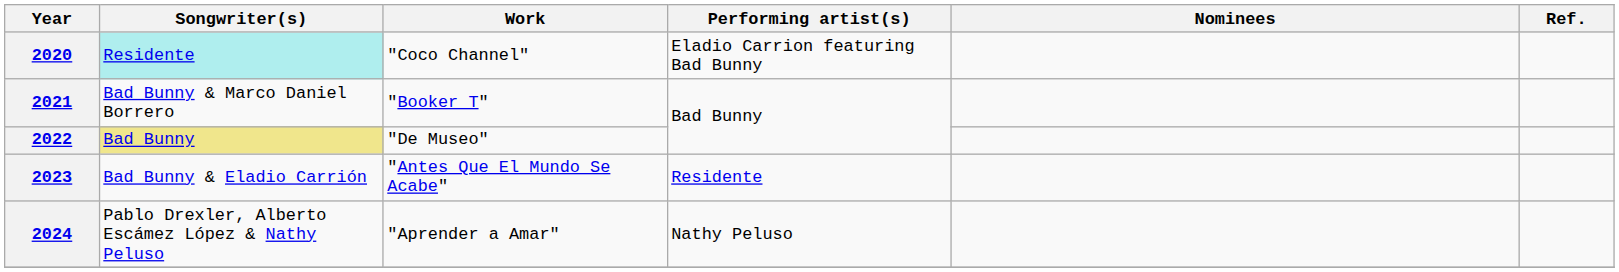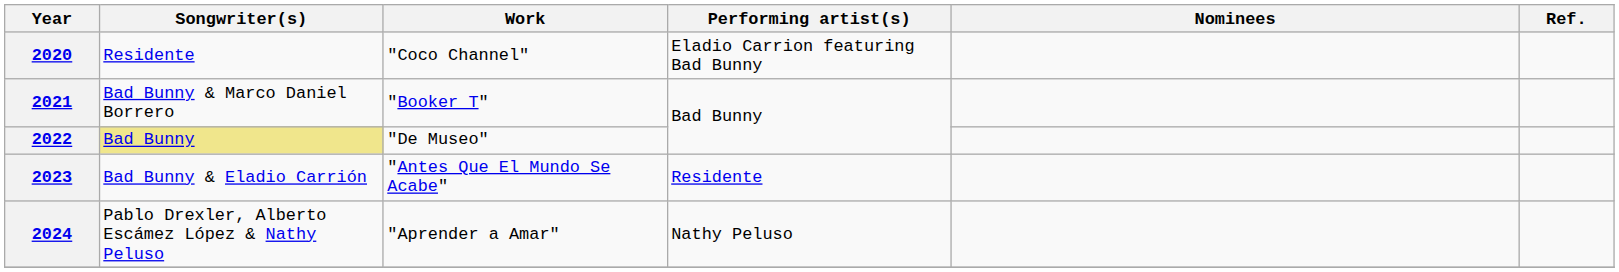(149, 56) paleturquoise background -> (149, 56) no background
